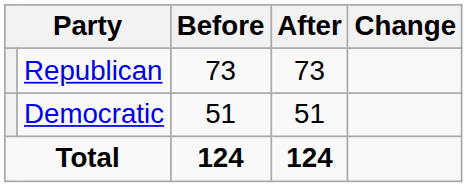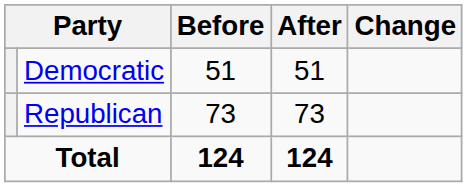rows swapped: (93, 70) <-> (94, 114)
